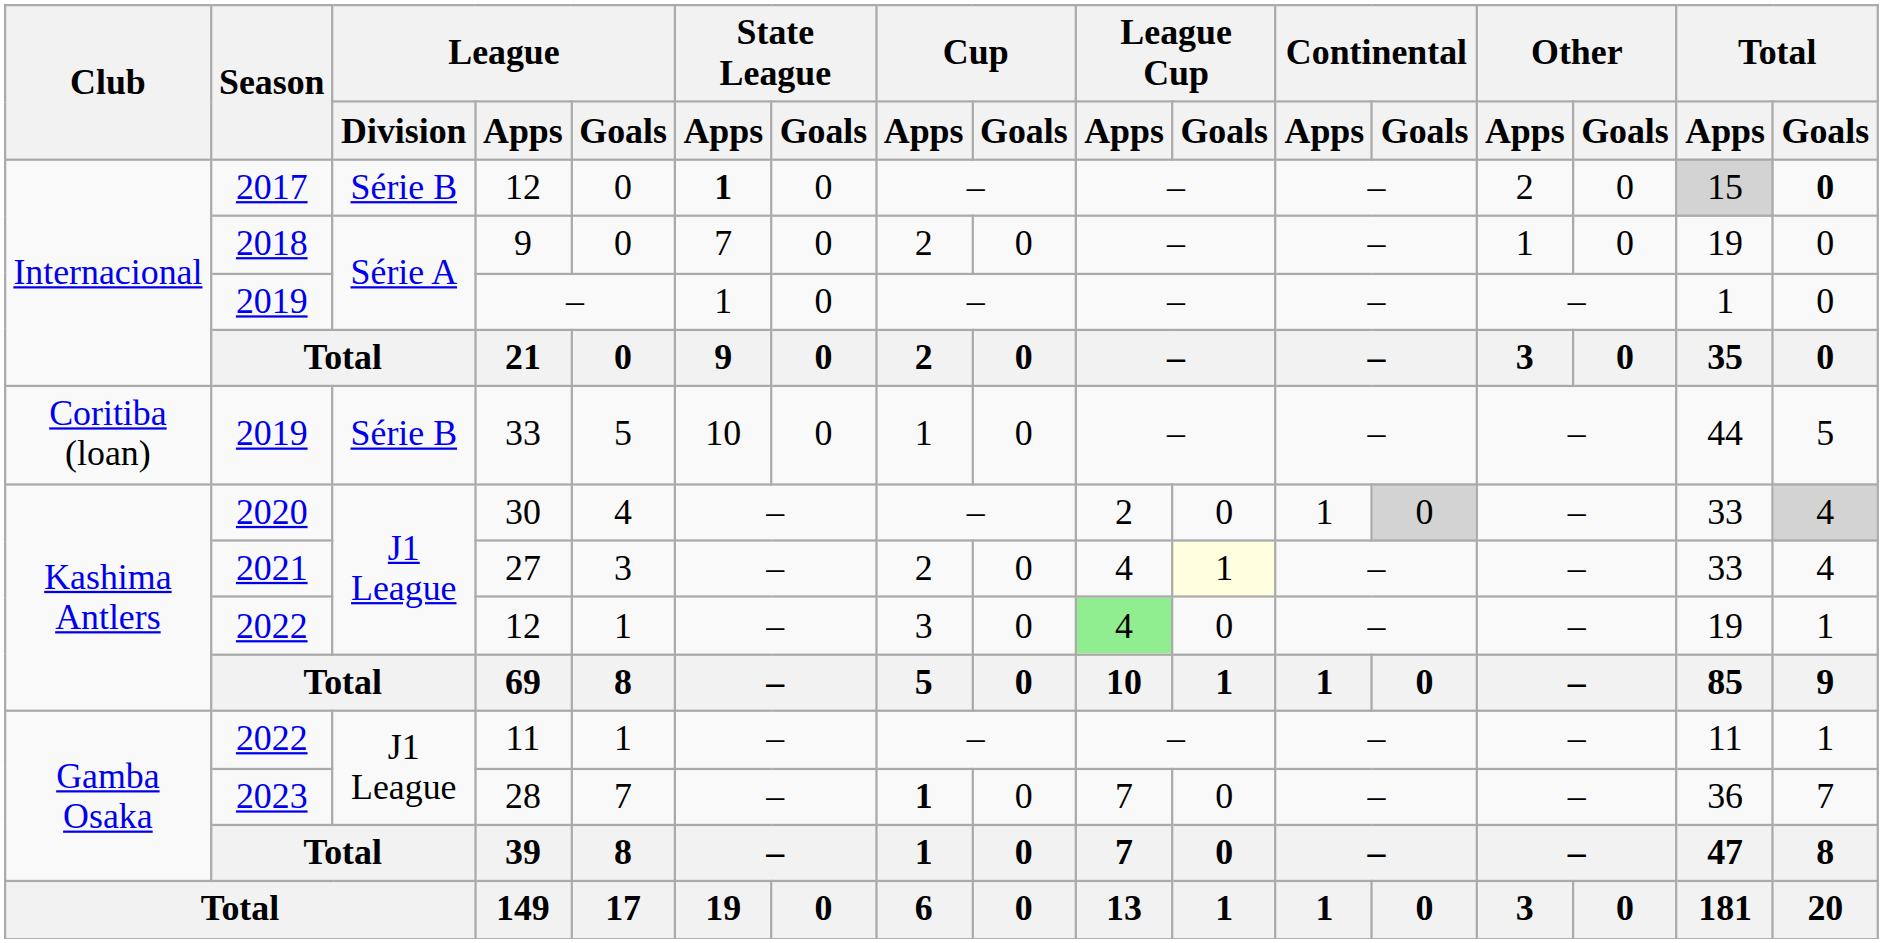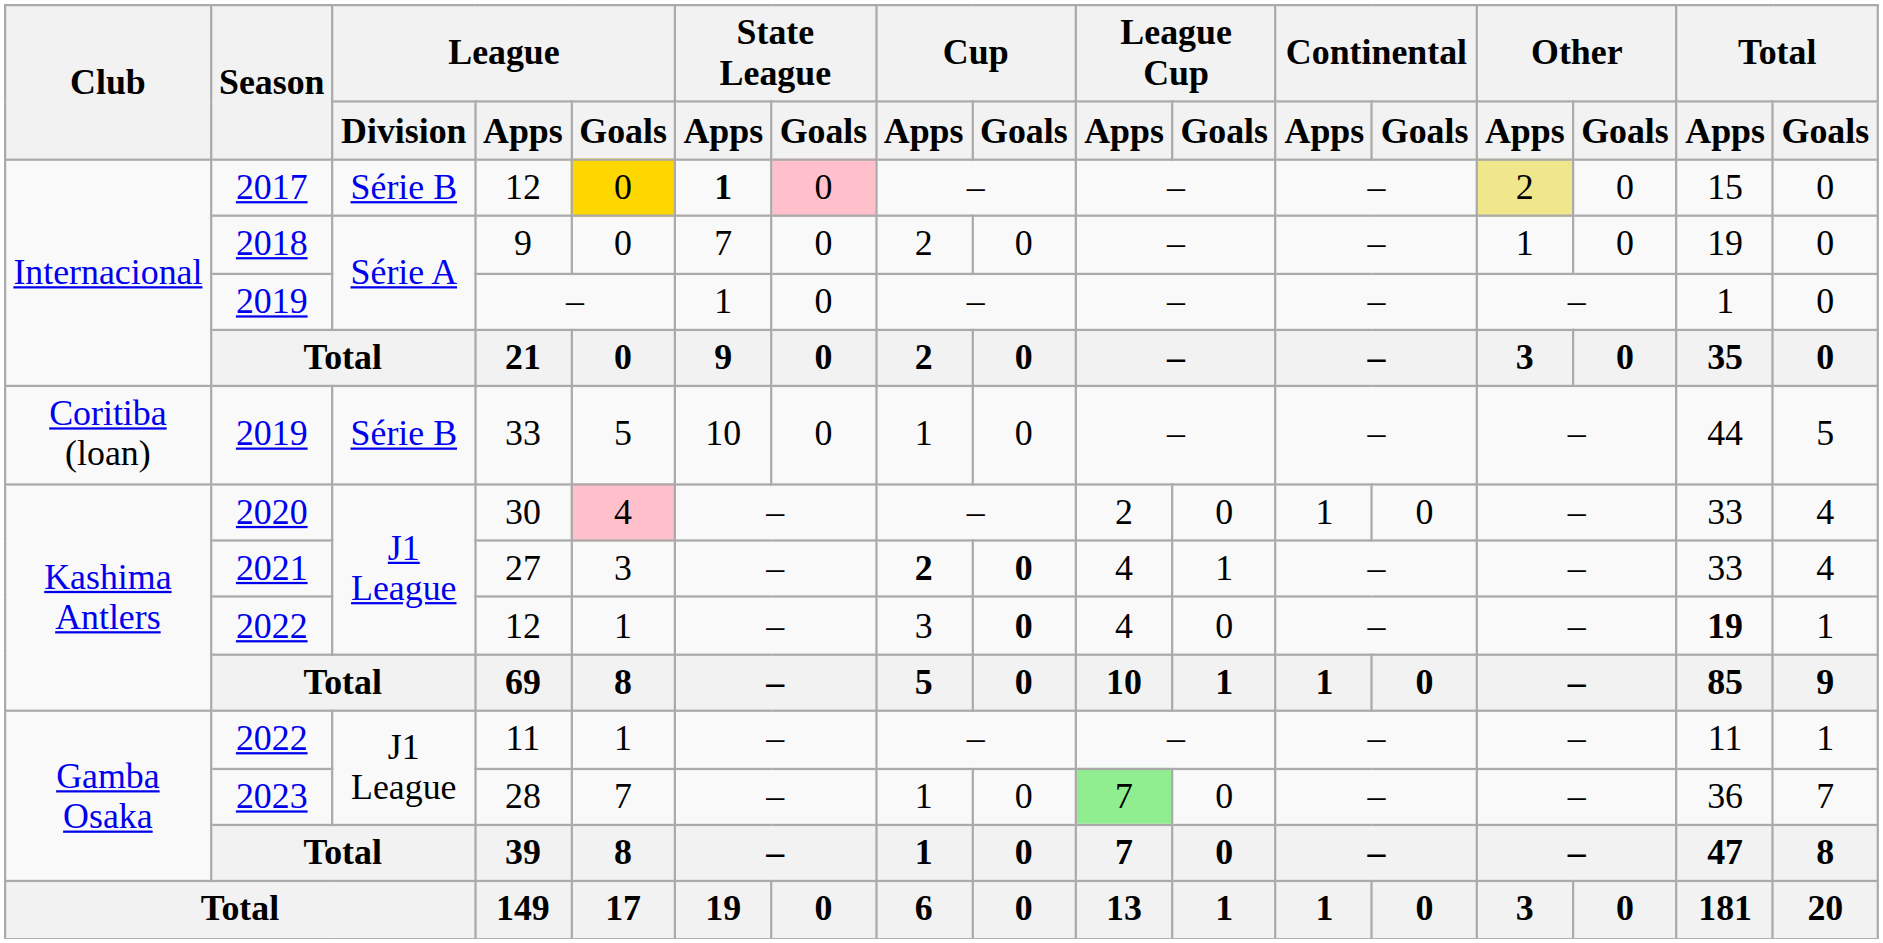(623, 186) no background -> (623, 186) gold background
(823, 186) no background -> (823, 186) pink background
(1525, 186) no background -> (1525, 186) khaki background
(1725, 186) lightgrey background -> (1725, 186) no background
(1825, 186) bold -> (1825, 186) normal
(623, 511) no background -> (623, 511) pink background
(1425, 511) lightgrey background -> (1425, 511) no background
(1825, 511) lightgrey background -> (1825, 511) no background
(924, 568) normal -> (924, 568) bold
(1024, 568) normal -> (1024, 568) bold
(1224, 568) lightyellow background -> (1224, 568) no background
(1024, 625) normal -> (1024, 625) bold
(1124, 625) lightgreen background -> (1124, 625) no background
(1725, 625) normal -> (1725, 625) bold
(924, 795) bold -> (924, 795) normal
(1124, 795) no background -> (1124, 795) lightgreen background
